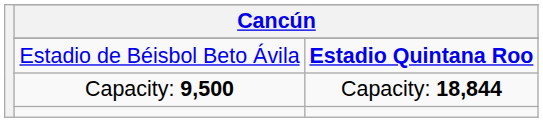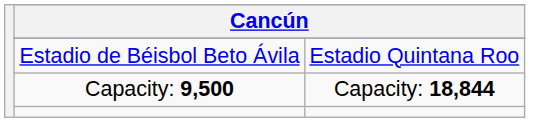(421, 55) bold -> (414, 55) normal
